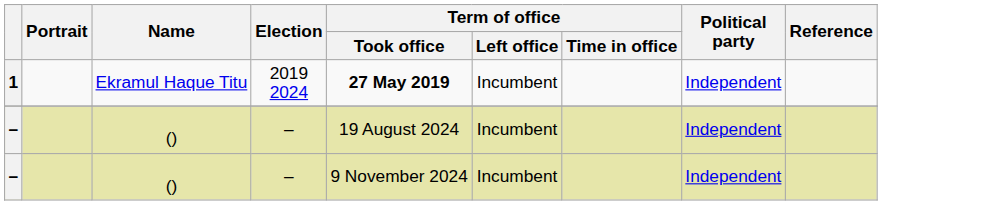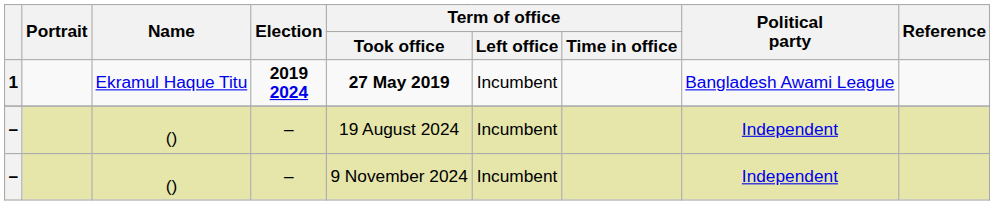(289, 82) normal -> (289, 82) bold
(733, 82) Independent -> (790, 82) Bangladesh Awami League
